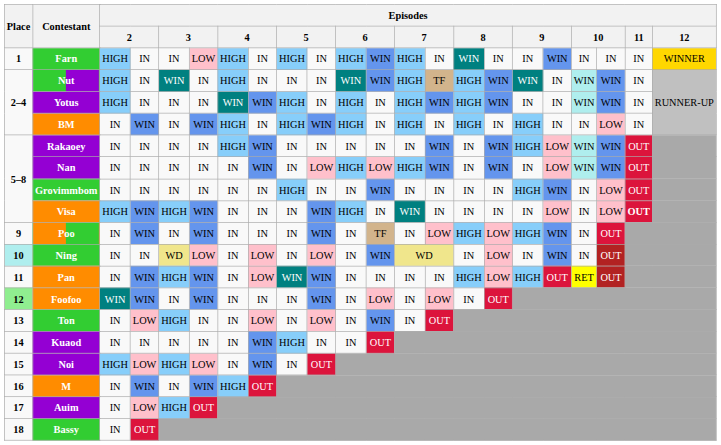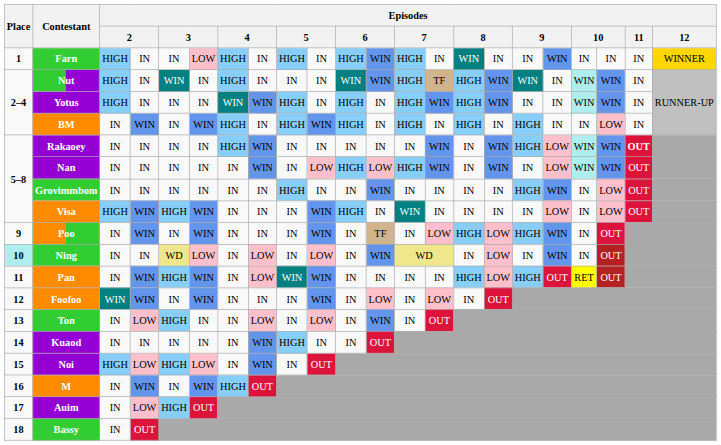(639, 146) normal -> (639, 146) bold
(639, 212) bold -> (639, 212) normal
(18, 299) lightgreen background -> (18, 299) no background
